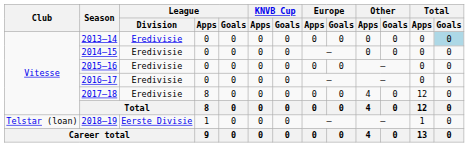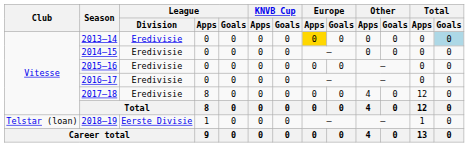(314, 39) no background -> (314, 39) gold background
